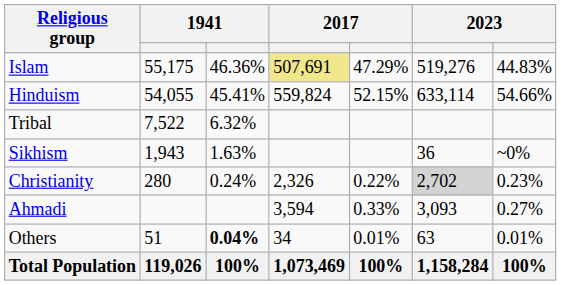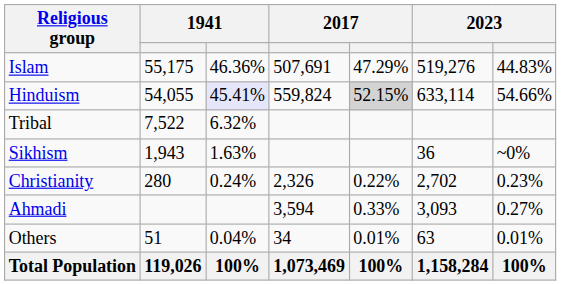(302, 67) khaki background -> (302, 67) no background
(237, 95) no background -> (237, 95) lavender background
(381, 95) no background -> (381, 95) lightgrey background
(437, 180) lightgrey background -> (437, 180) no background
(234, 237) bold -> (233, 237) normal
